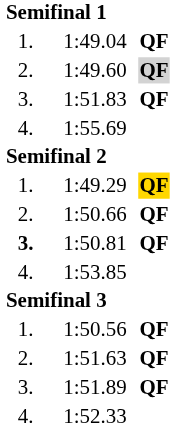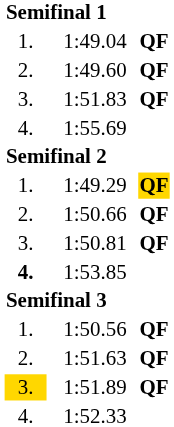(154, 70) lightgrey background -> (154, 70) no background
(26, 243) bold -> (26, 243) normal
(26, 271) normal -> (26, 271) bold
(26, 387) no background -> (26, 387) gold background
